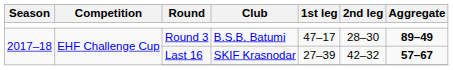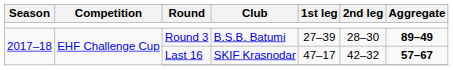(319, 37) 47–17 -> (319, 37) 27–39
(319, 55) 27–39 -> (319, 55) 47–17
